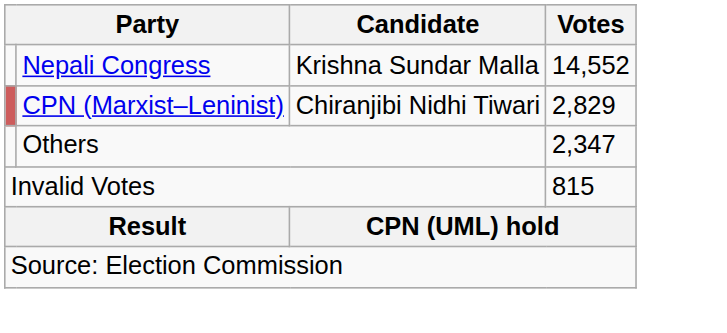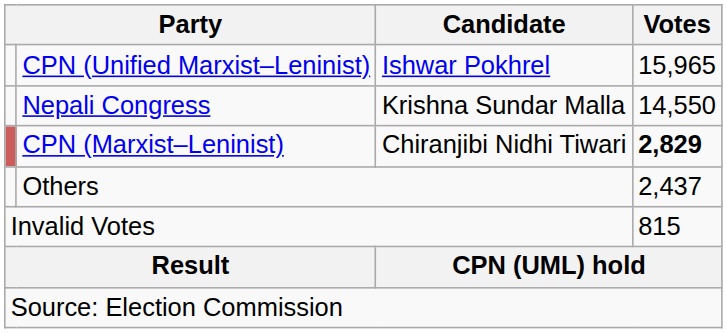+ row: (196, 65)
(591, 65) 14,552 -> (677, 105) 14,550
(584, 105) normal -> (670, 145) bold
(584, 145) 2,347 -> (670, 186) 2,437
